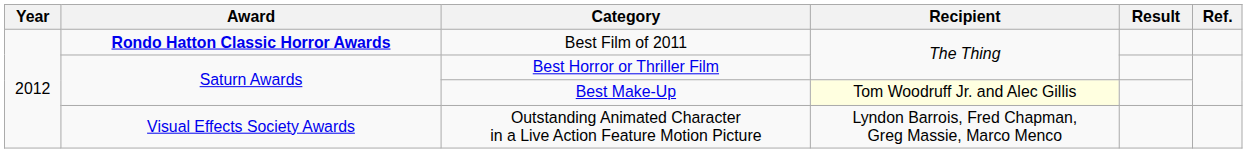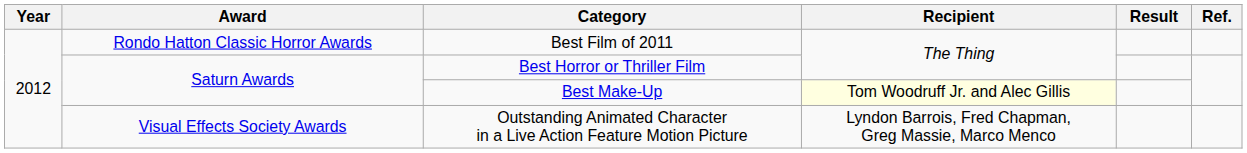(251, 42) bold -> (243, 42) normal
